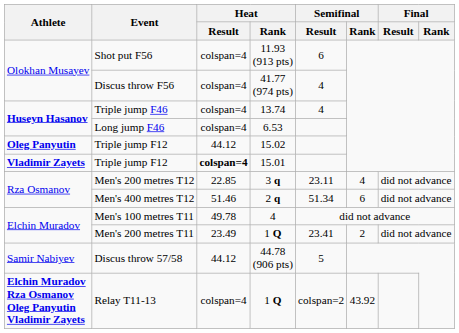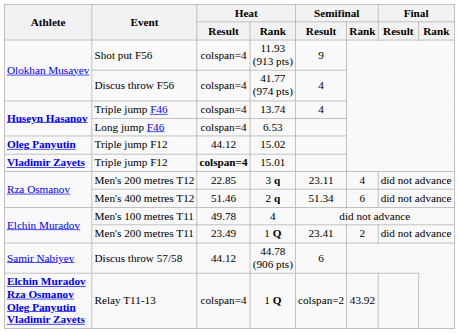(321, 55) 6 -> (321, 55) 9
(321, 258) 5 -> (321, 258) 6
